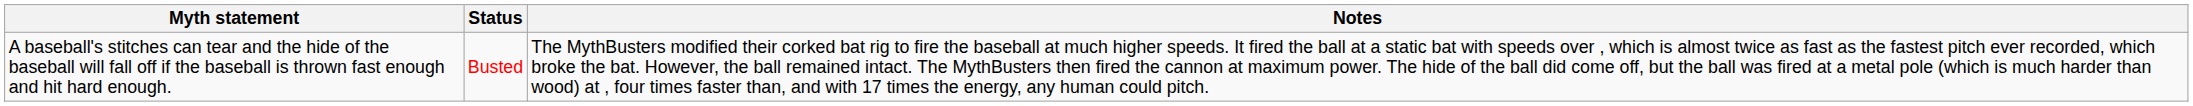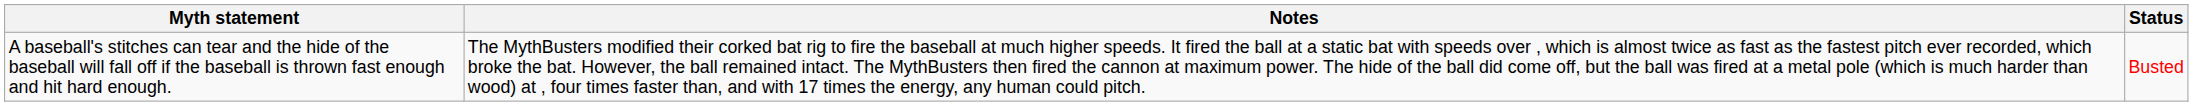columns swapped: (495, 18) <-> (1358, 18)
